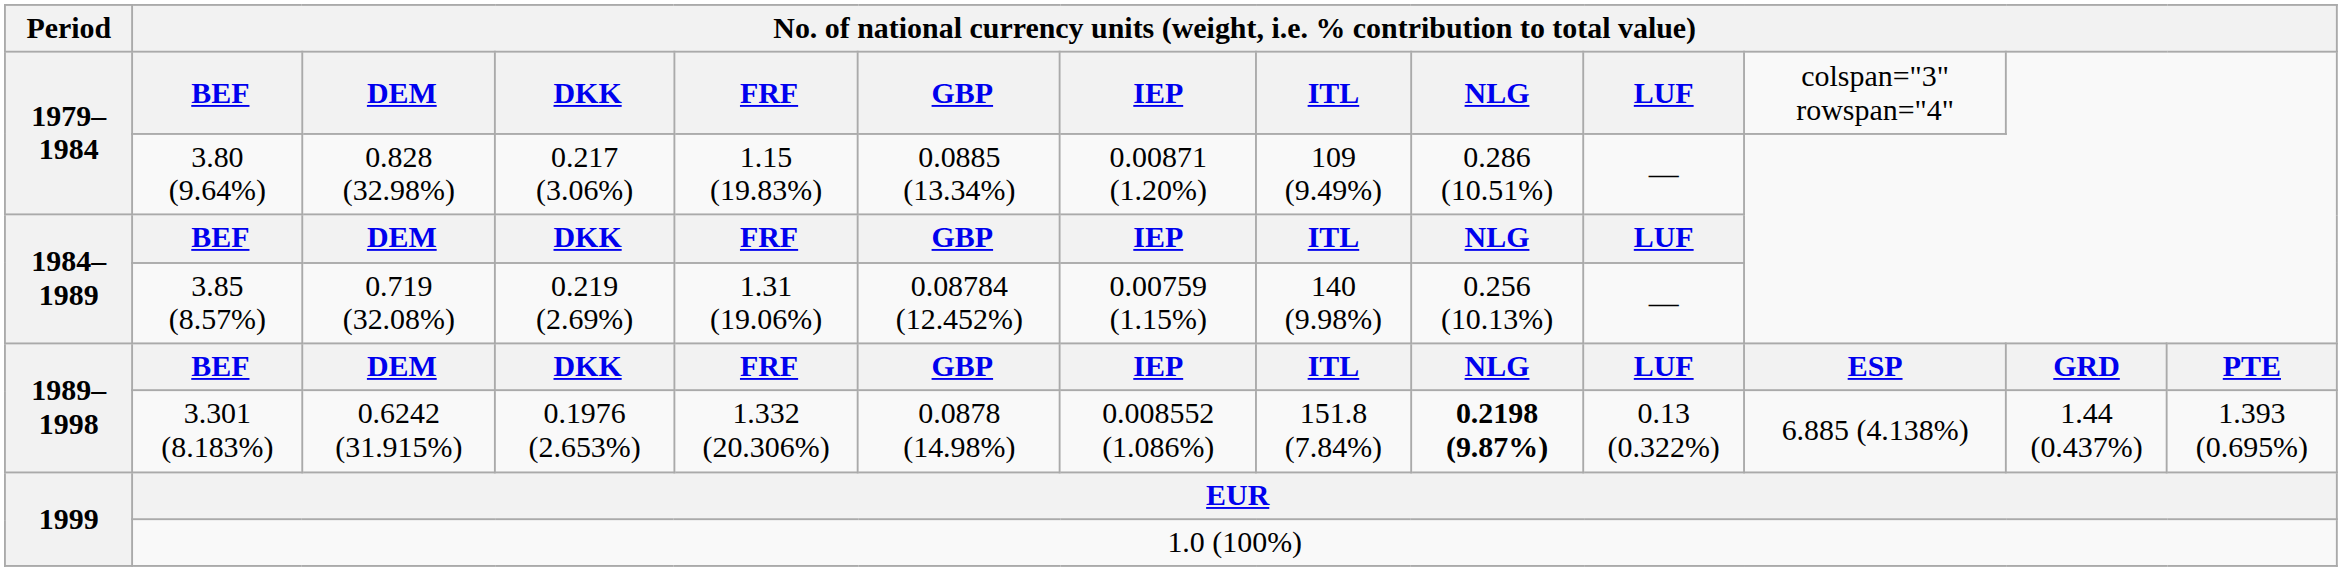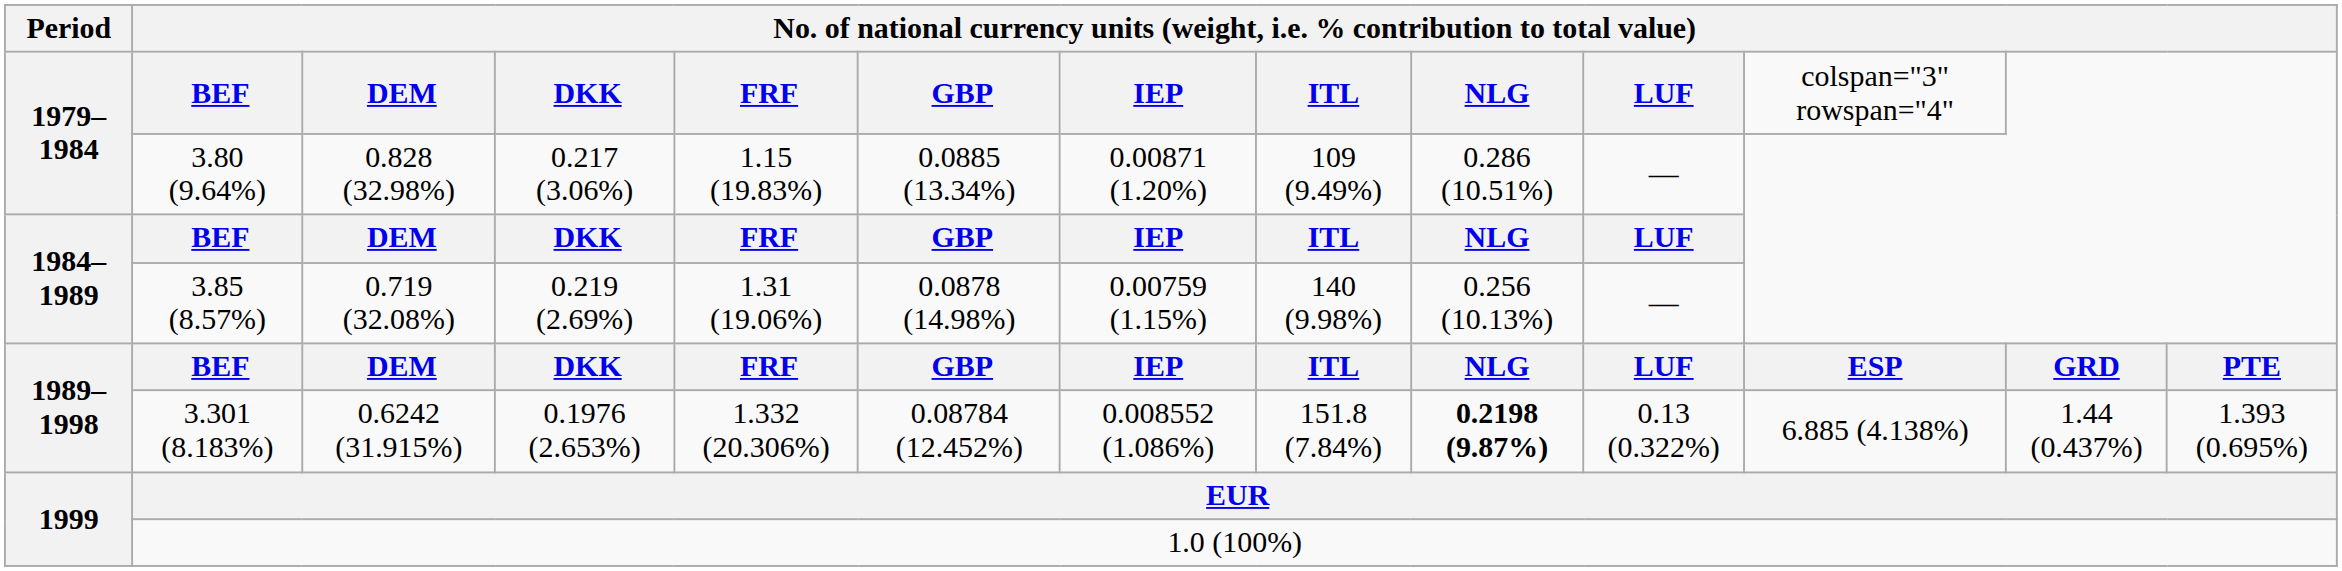(959, 302) 0.08784 (12.452%) -> (959, 302) 0.0878 (14.98%)
(959, 430) 0.0878 (14.98%) -> (959, 430) 0.08784 (12.452%)
